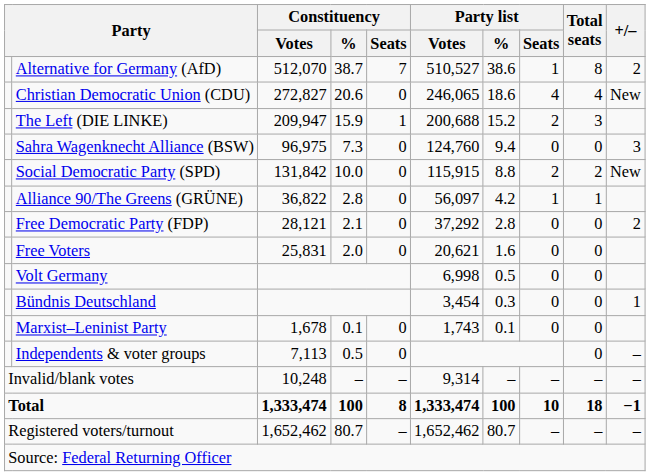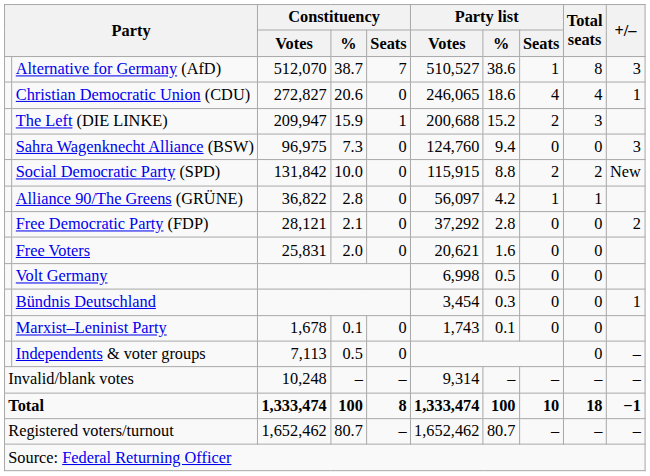(637, 69) 2 -> (637, 69) 3
(625, 95) New -> (637, 95) 1
